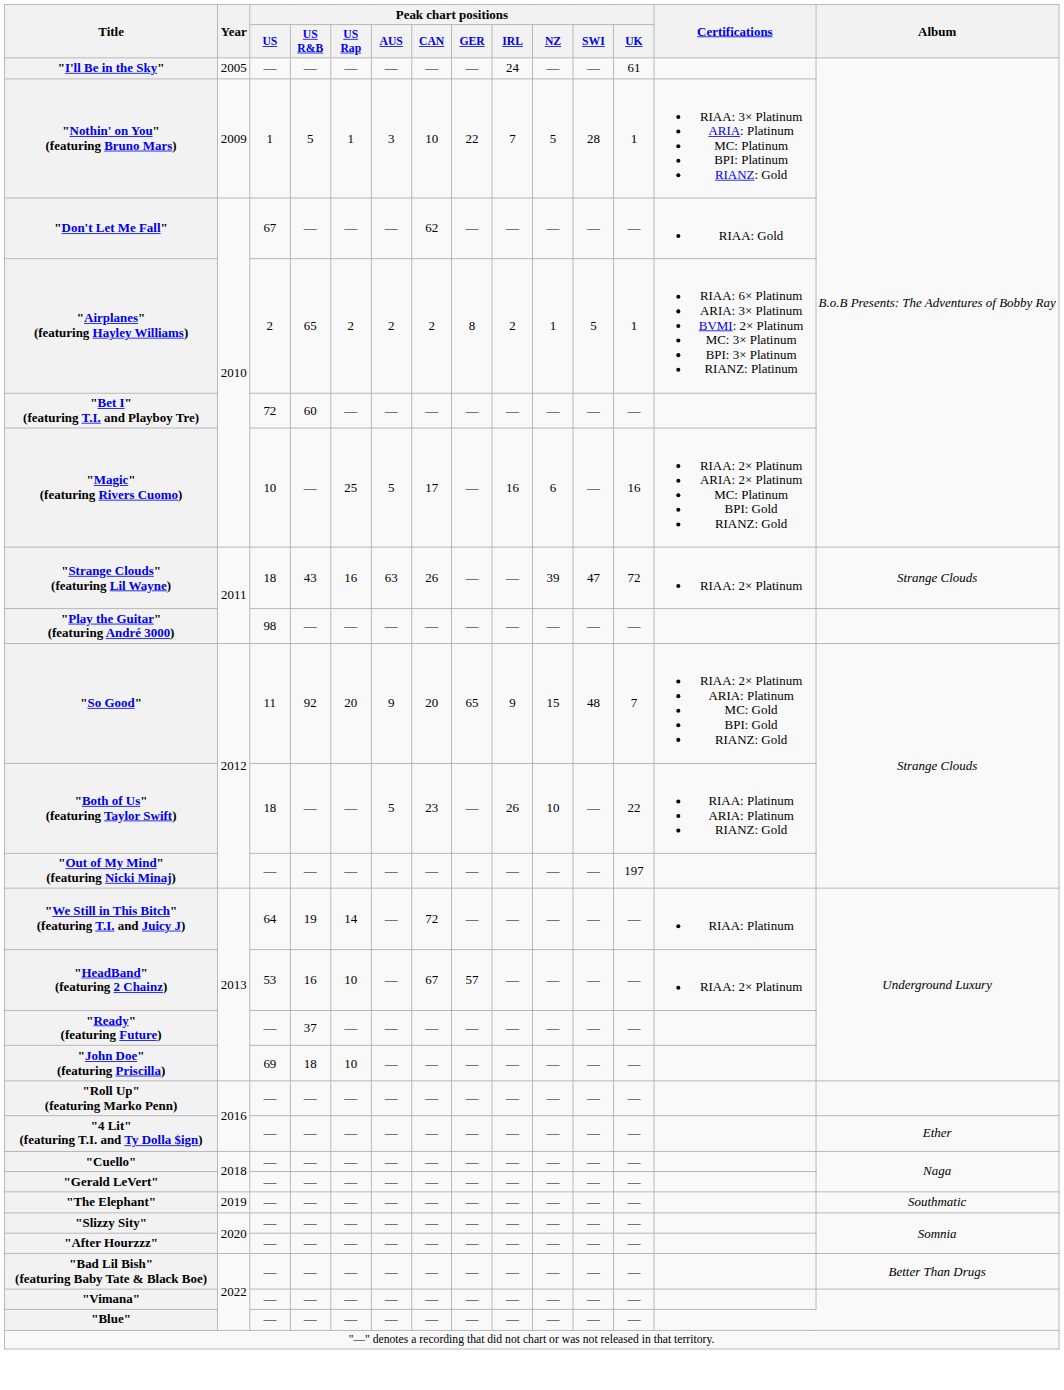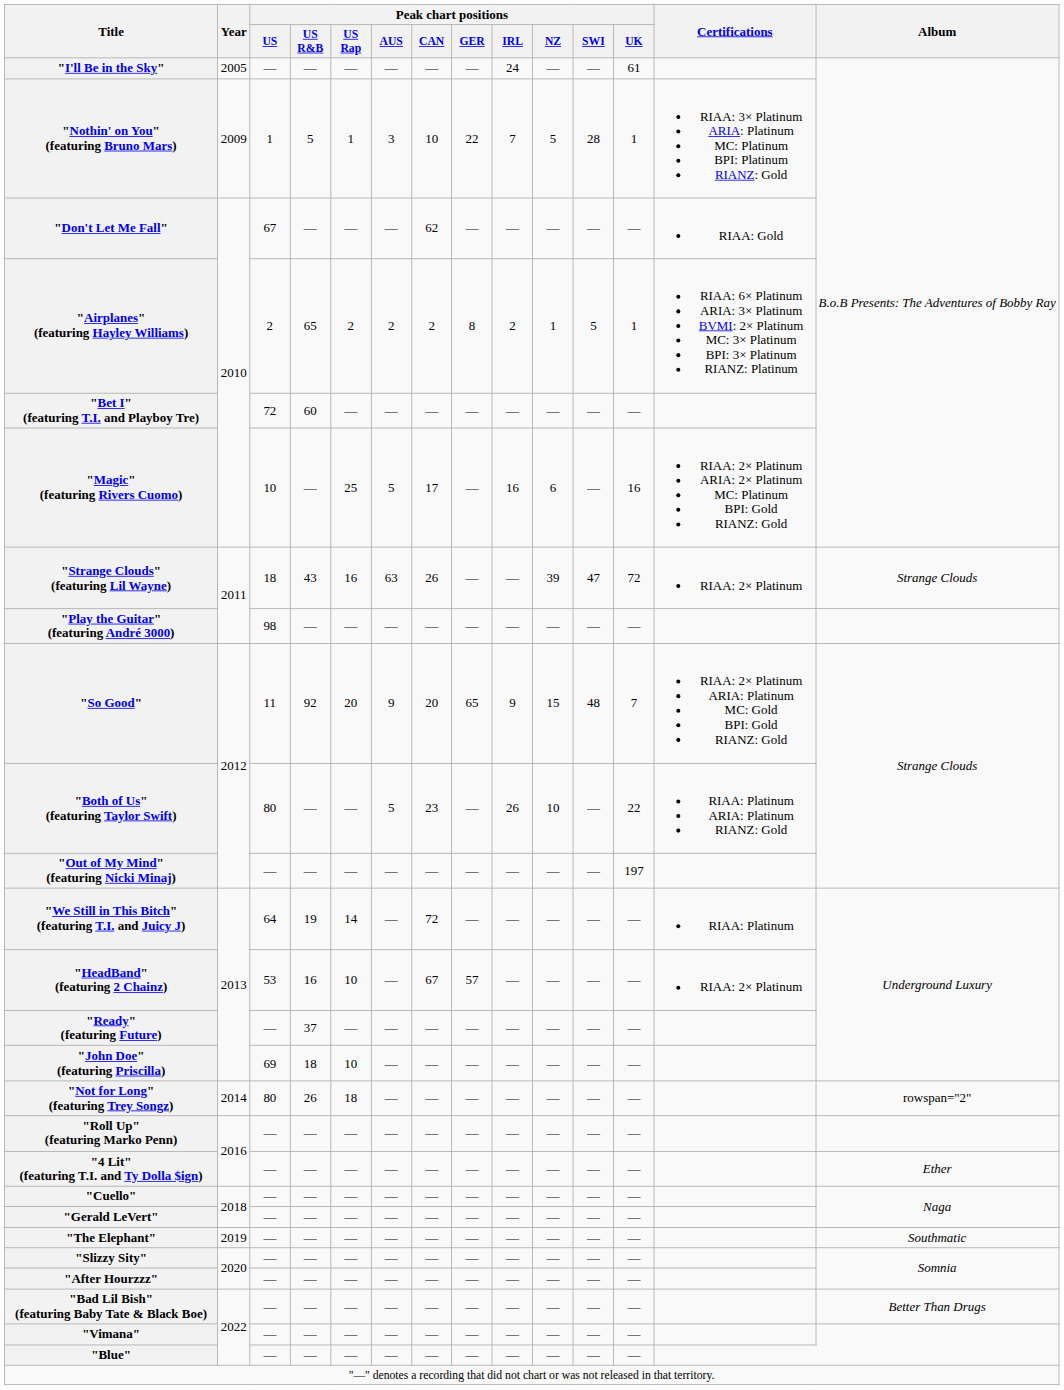(270, 808) 18 -> (270, 808) 80
+ row: (111, 1098)
